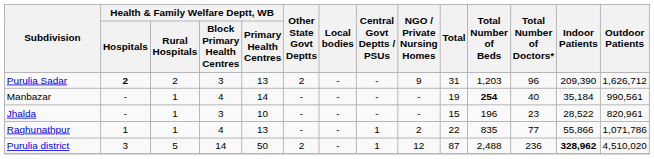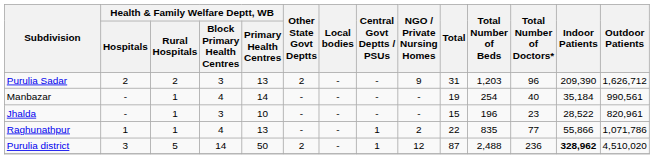(125, 80) bold -> (125, 80) normal
(489, 97) bold -> (489, 97) normal
